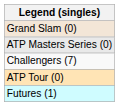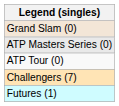(42, 61) Challengers (7) -> (35, 61) ATP Tour (0)
(35, 77) ATP Tour (0) -> (42, 77) Challengers (7)
